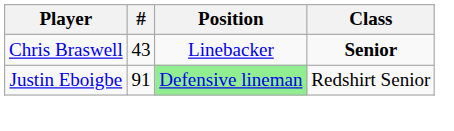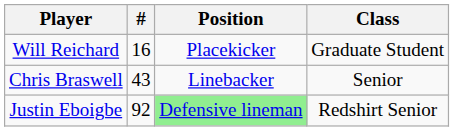+ row: (66, 49)
(371, 49) bold -> (378, 79) normal
(141, 79) 91 -> (141, 110) 92
